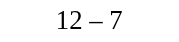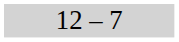(89, 20) no background -> (89, 20) lightgrey background
